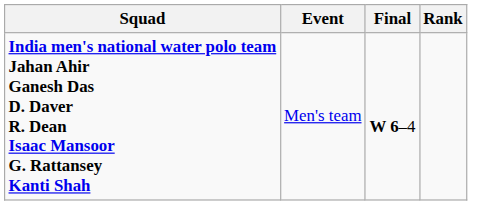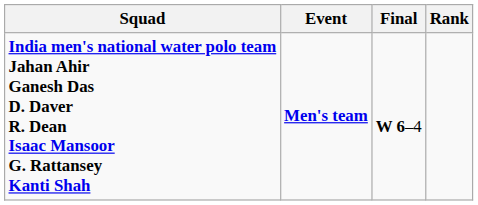(323, 116) normal -> (326, 116) bold
